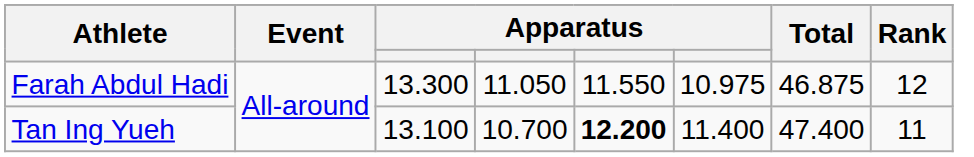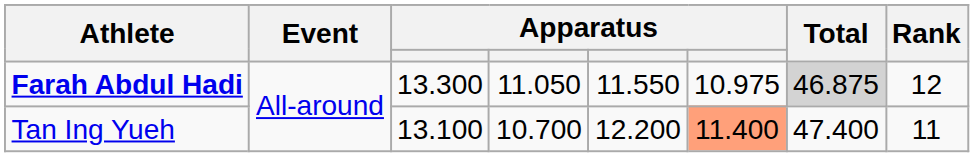(120, 85) normal -> (127, 85) bold
(822, 85) no background -> (836, 85) lightgrey background
(624, 129) bold -> (638, 129) normal
(723, 129) no background -> (737, 129) lightsalmon background
